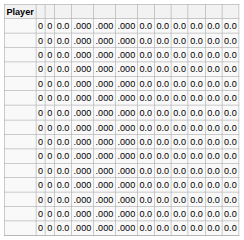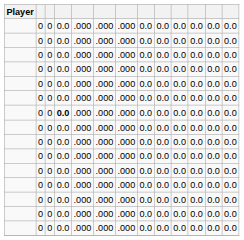(63, 113) normal -> (63, 113) bold
